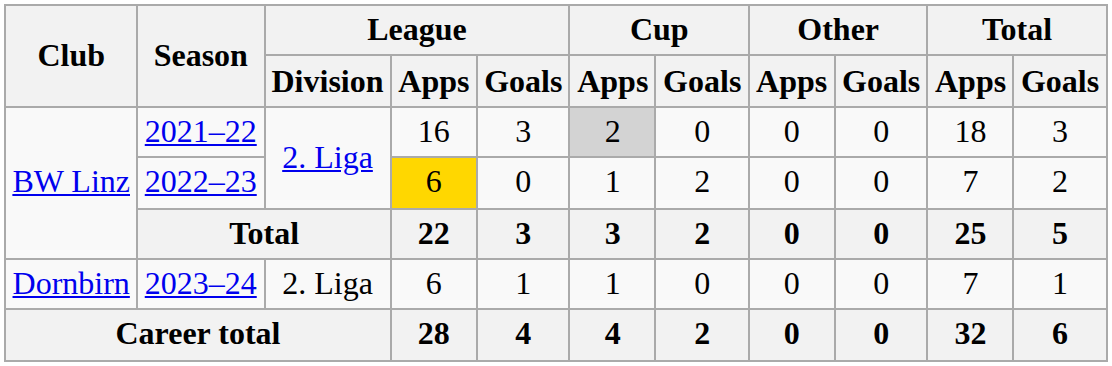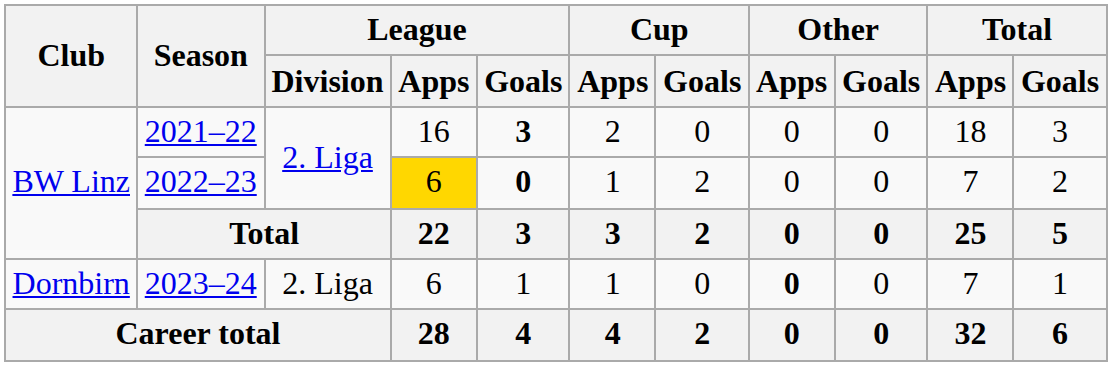(523, 131) normal -> (523, 131) bold
(613, 131) lightgrey background -> (613, 131) no background
(523, 182) normal -> (523, 182) bold
(792, 283) normal -> (792, 283) bold
